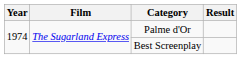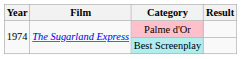(167, 29) no background -> (167, 29) pink background
(167, 45) no background -> (167, 45) paleturquoise background
